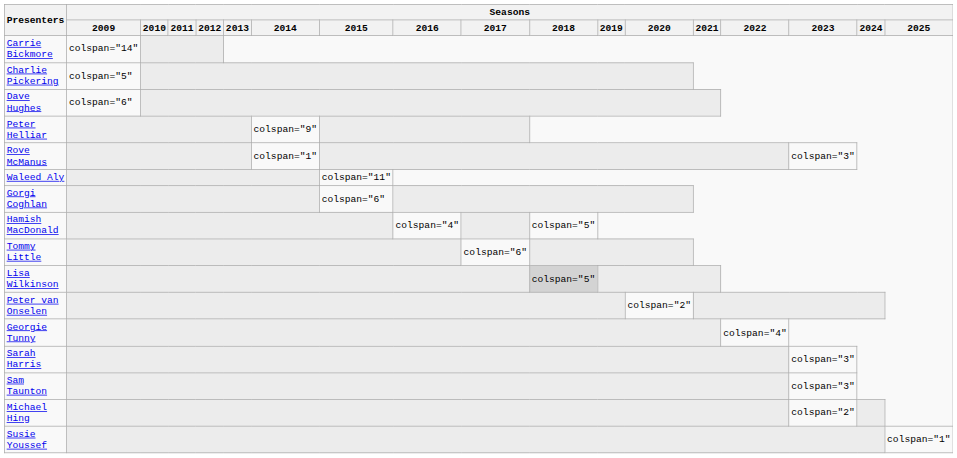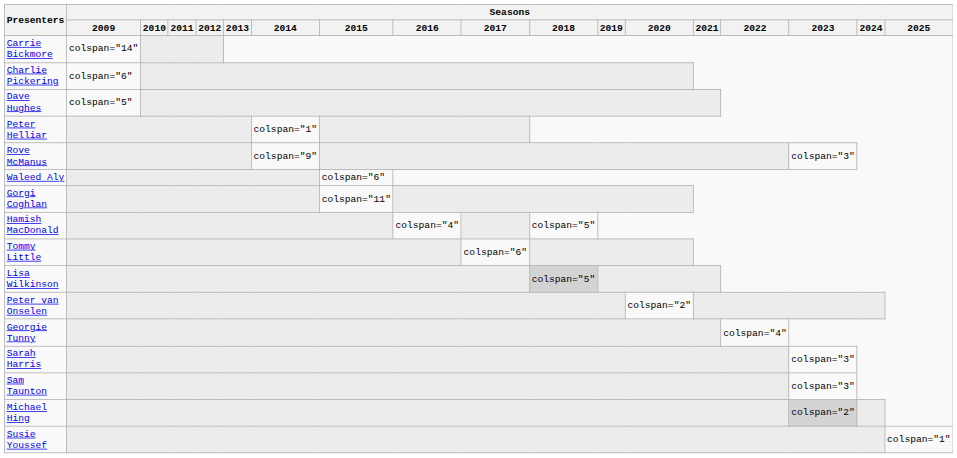(101, 76) colspan="5" -> (101, 76) colspan="6"
(101, 103) colspan="6" -> (101, 103) colspan="5"
(285, 129) colspan="9" -> (285, 129) colspan="1"
(285, 156) colspan="1" -> (285, 156) colspan="9"
(356, 177) colspan="11" -> (353, 177) colspan="6"
(353, 199) colspan="6" -> (356, 199) colspan="11"
(823, 413) no background -> (823, 413) lightgrey background
